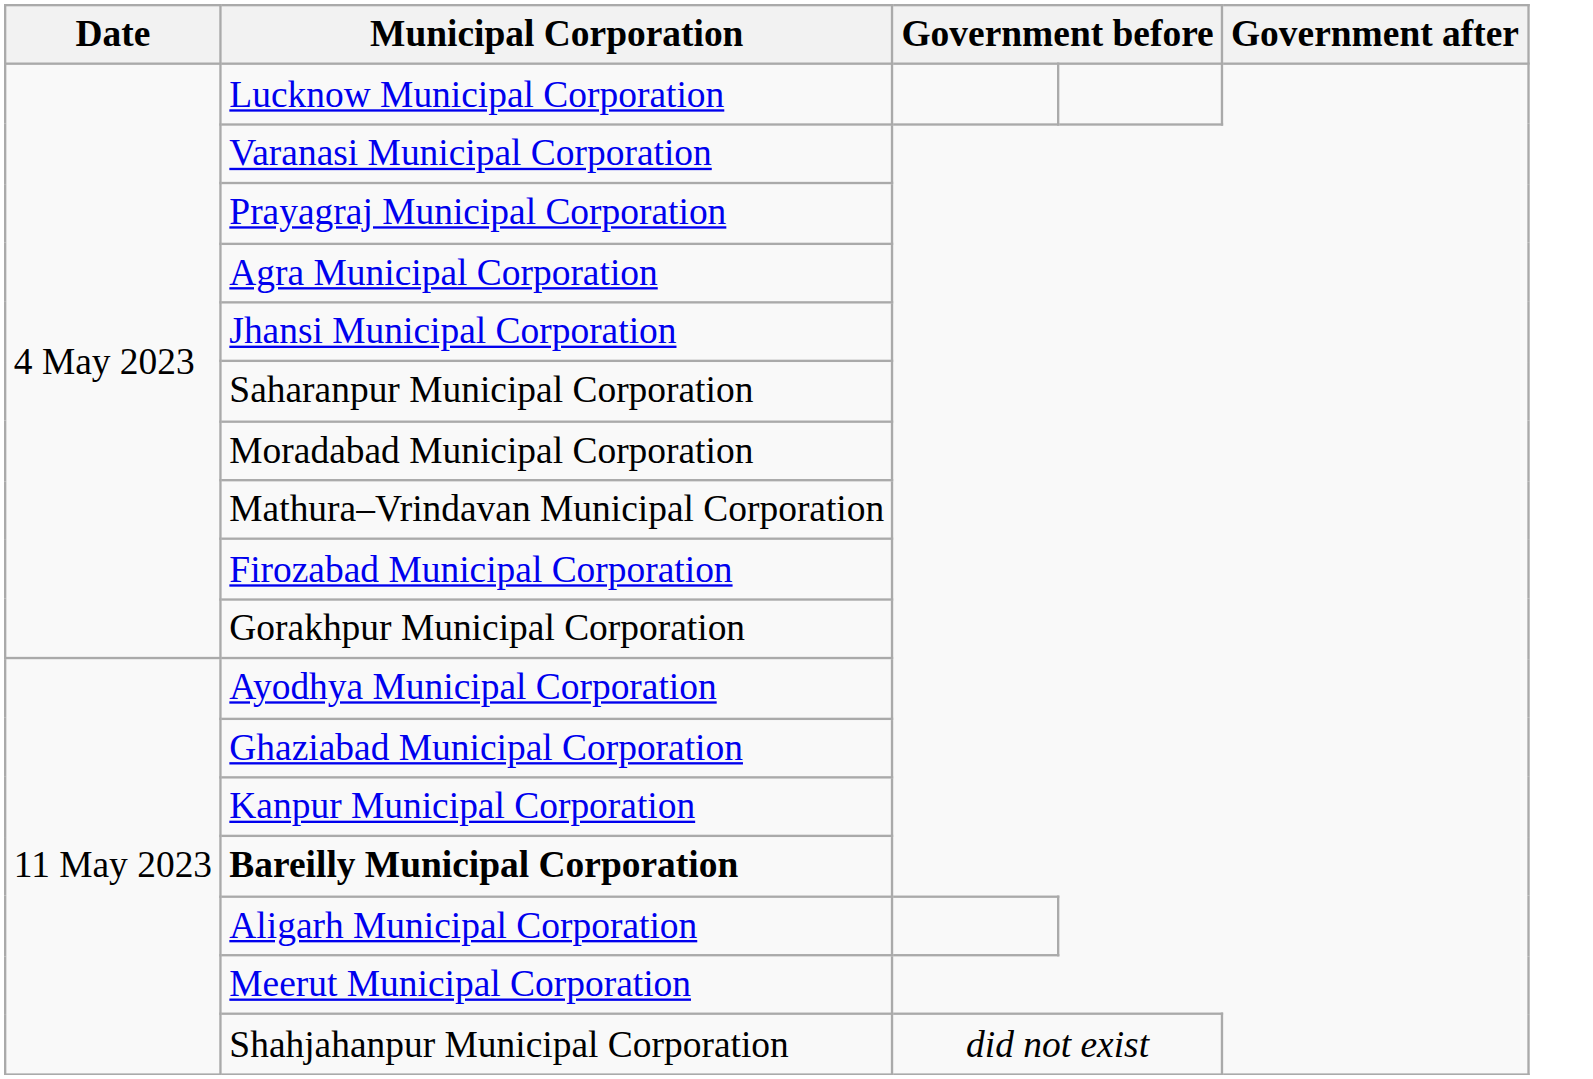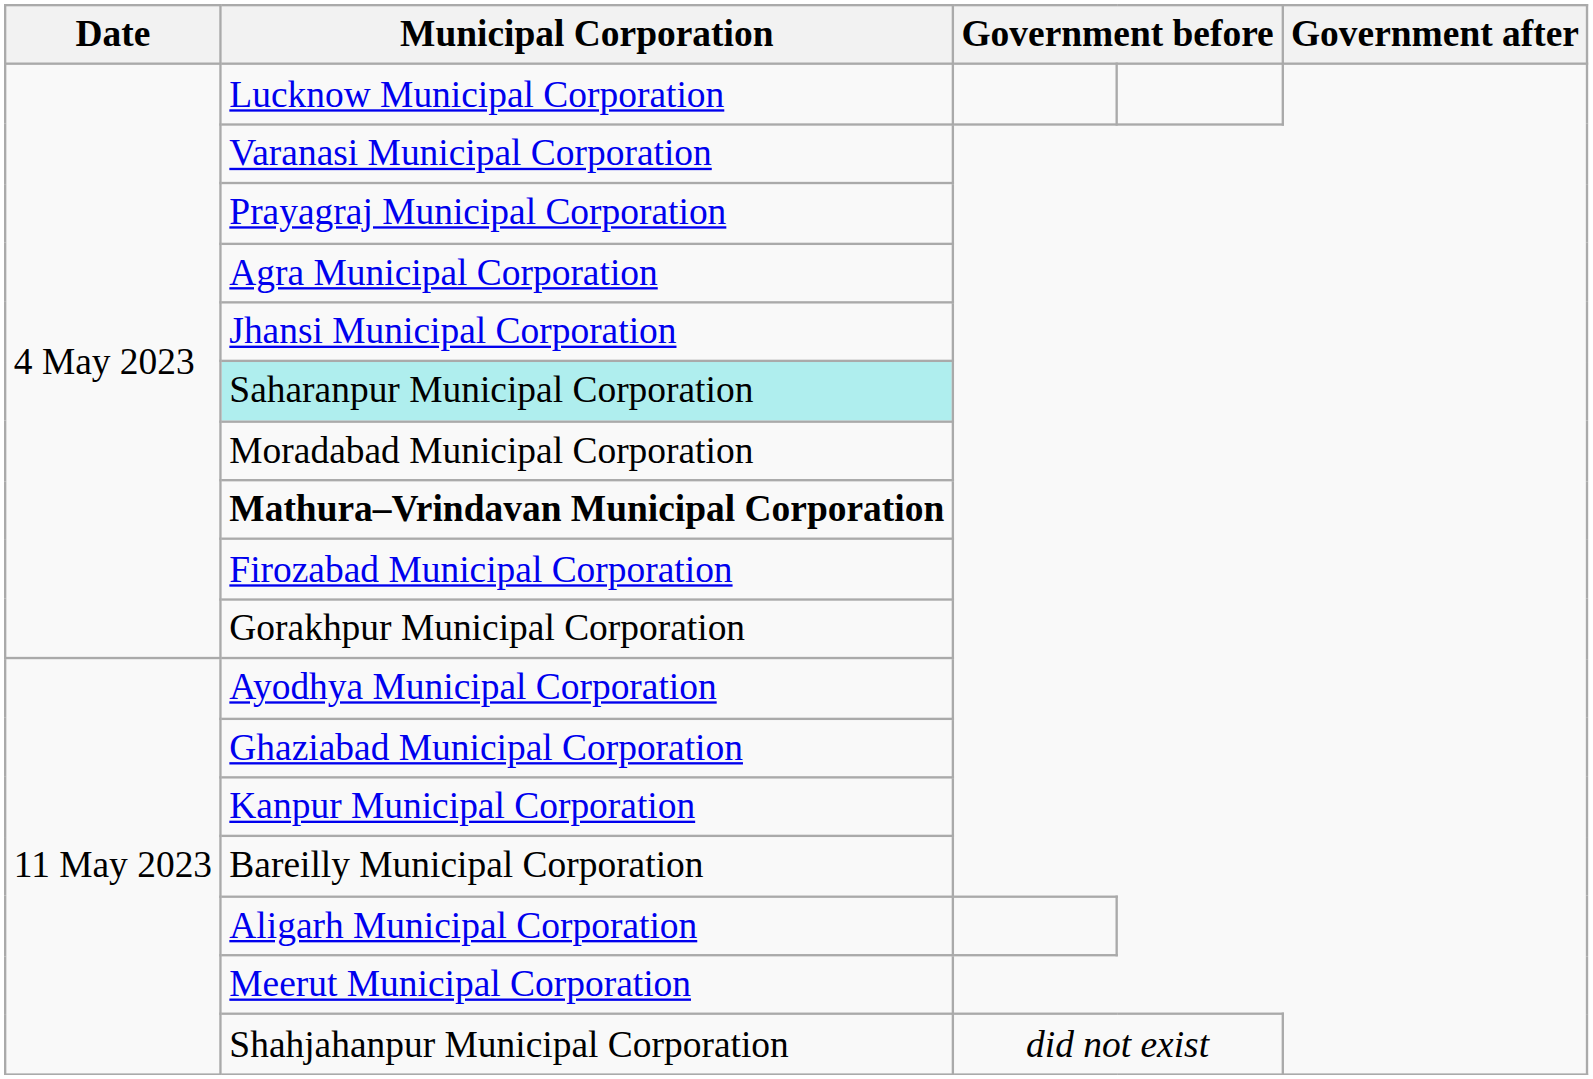(491, 390) no background -> (491, 390) paleturquoise background
(557, 509) normal -> (587, 509) bold
(484, 865) bold -> (466, 865) normal
